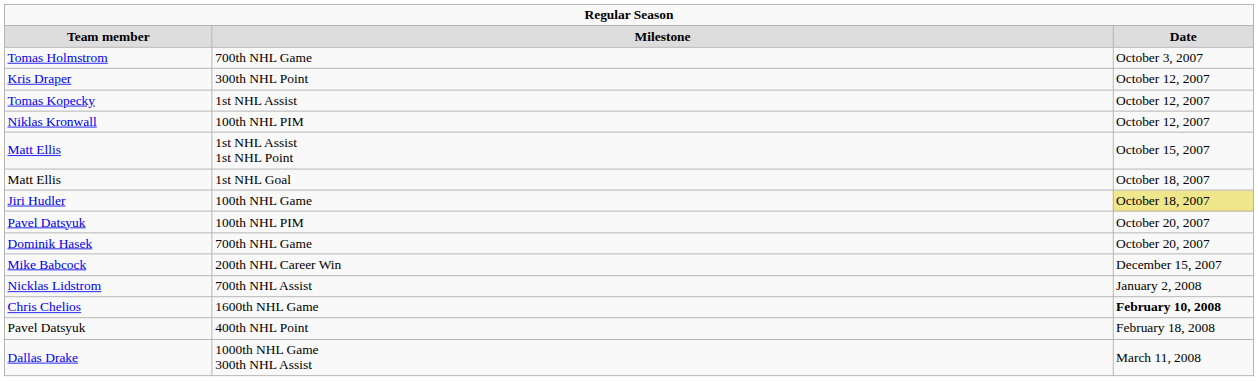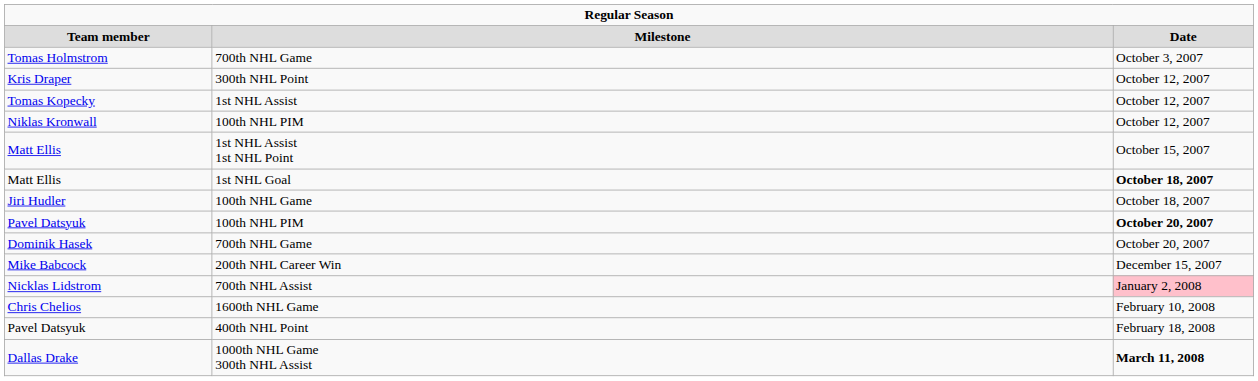(1163, 179) normal -> (1165, 179) bold
(1163, 200) khaki background -> (1163, 200) no background
(1163, 222) normal -> (1165, 222) bold
(1159, 286) no background -> (1159, 286) pink background
(1168, 307) bold -> (1165, 307) normal
(1158, 357) normal -> (1160, 357) bold
